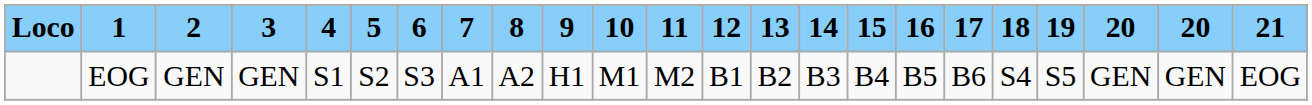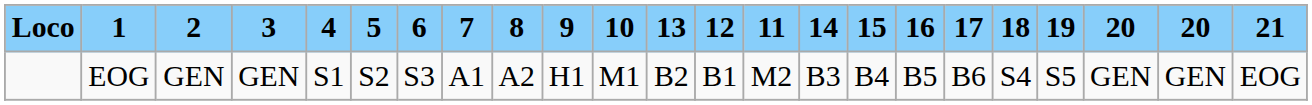columns swapped: (675, 28) <-> (775, 28)
